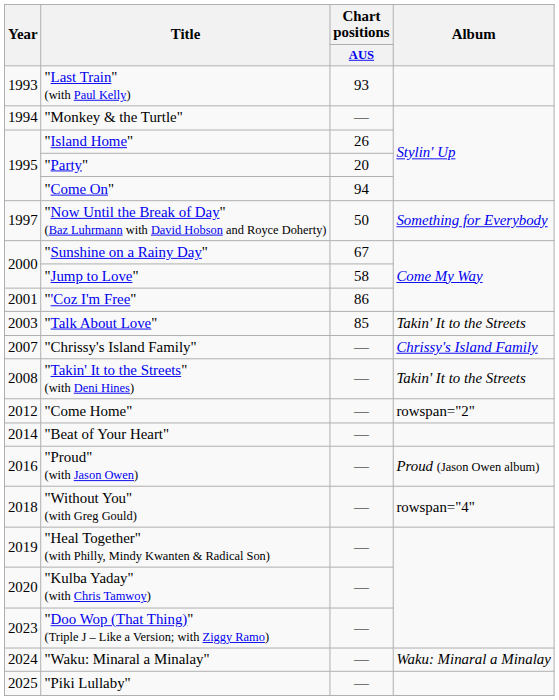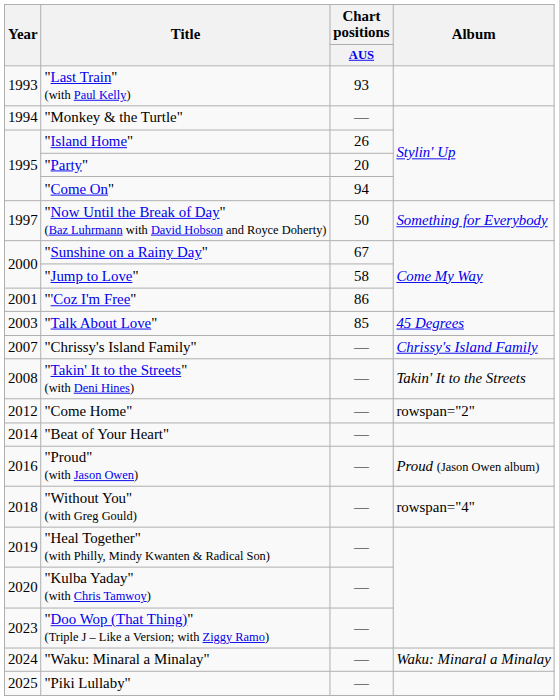(461, 323) Takin' It to the Streets -> (430, 323) 45 Degrees
